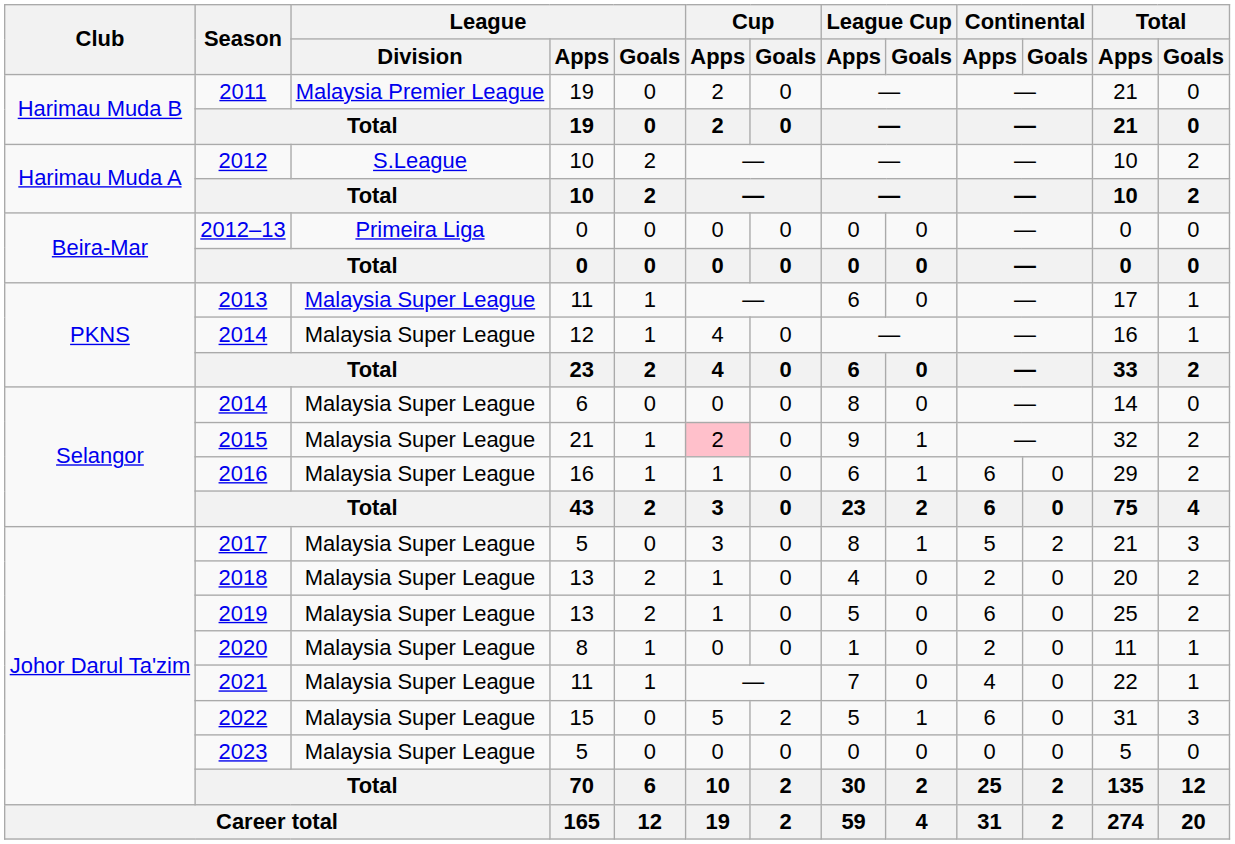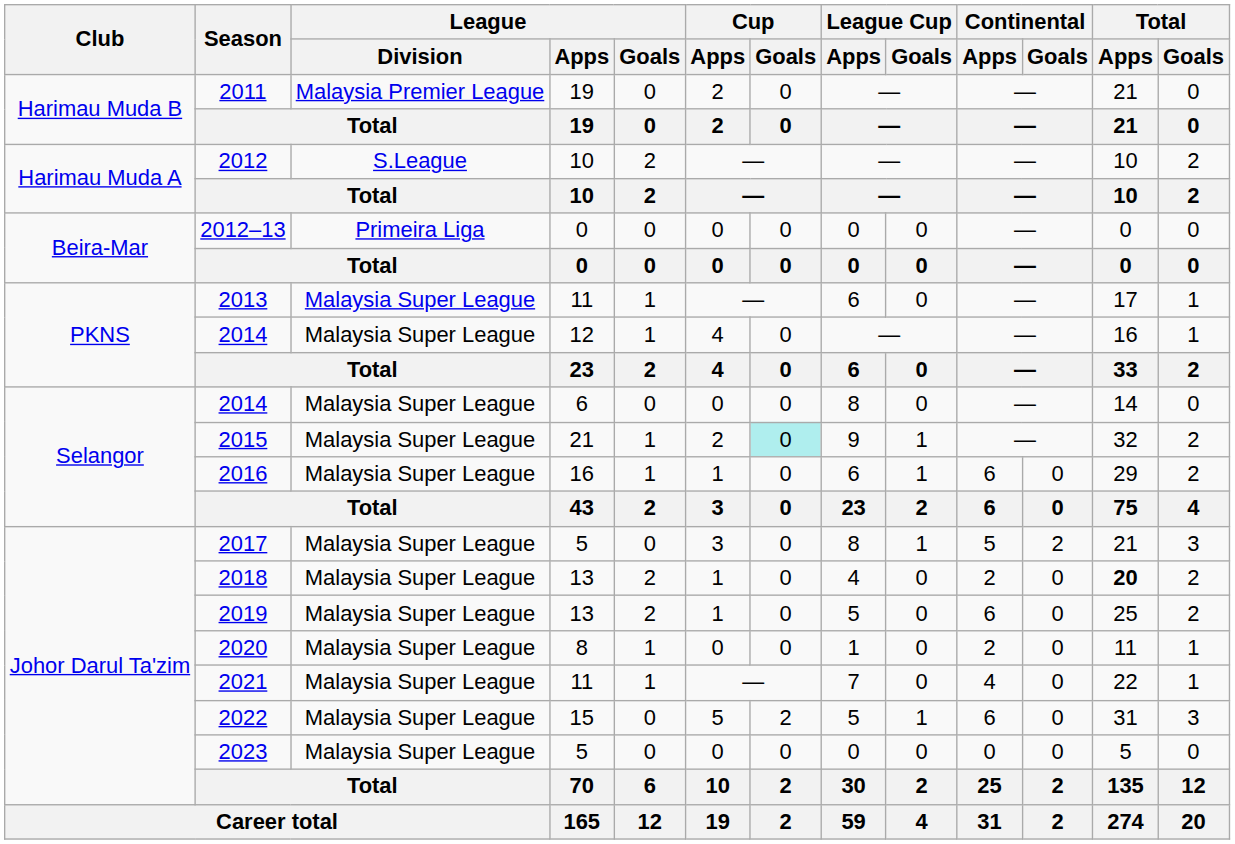(718, 439) pink background -> (718, 439) no background
(786, 439) no background -> (786, 439) paleturquoise background
(1125, 578) normal -> (1125, 578) bold
